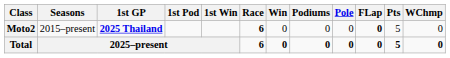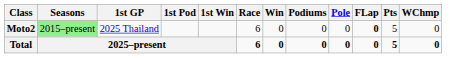(67, 28) no background -> (67, 28) lightgreen background
(131, 28) bold -> (129, 28) normal
(261, 28) bold -> (258, 28) normal
